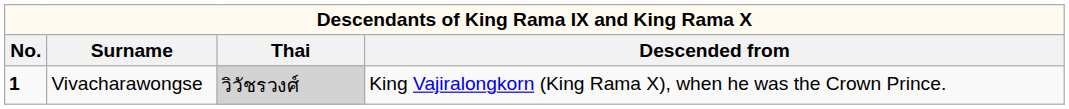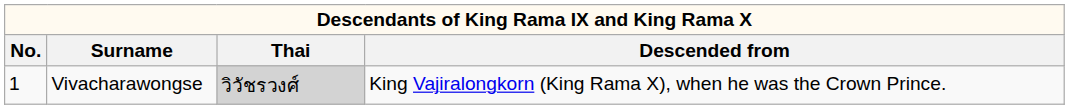(14, 84) bold -> (14, 84) normal
